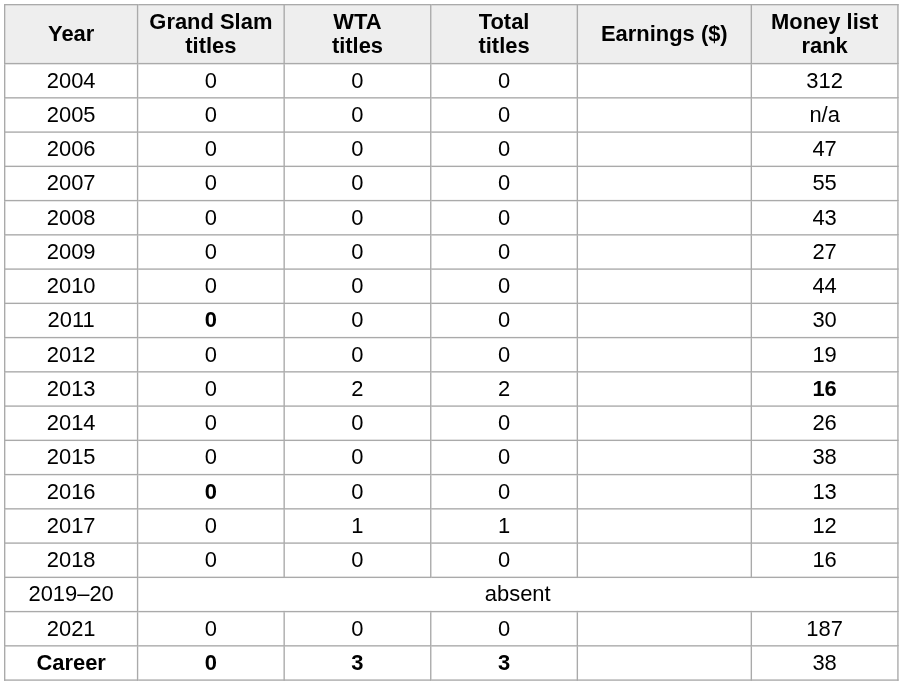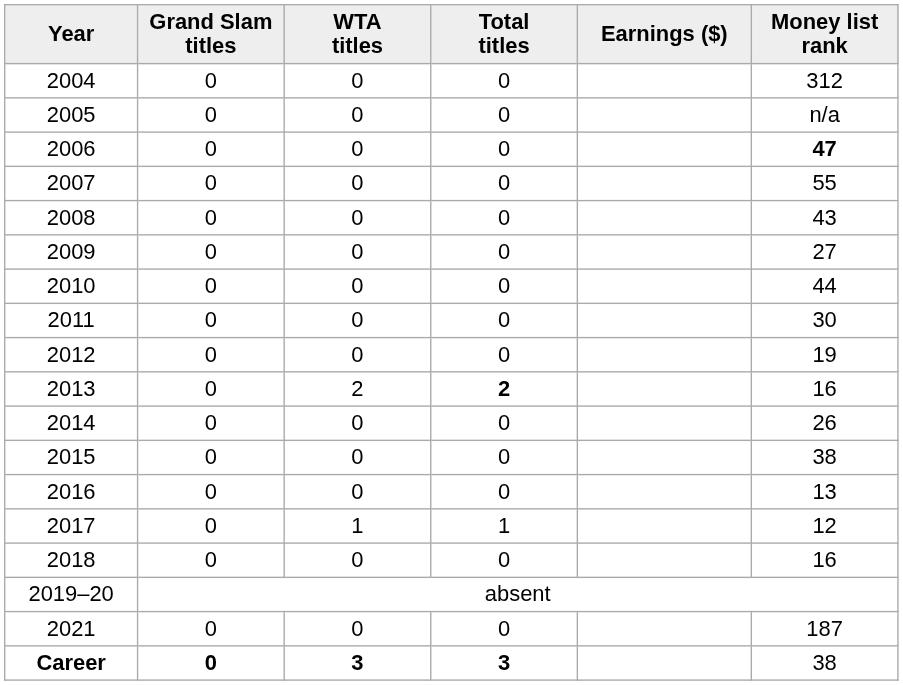(825, 149) normal -> (825, 149) bold
(211, 320) bold -> (211, 320) normal
(504, 388) normal -> (504, 388) bold
(825, 388) bold -> (825, 388) normal
(211, 491) bold -> (211, 491) normal
